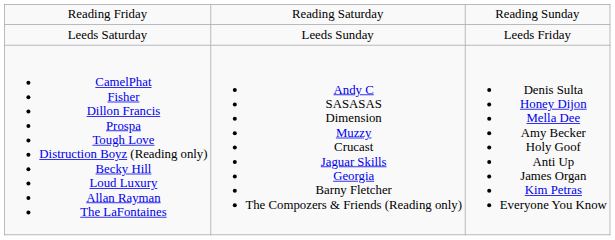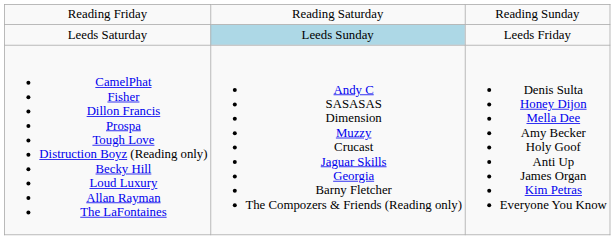(338, 34) no background -> (338, 34) lightblue background
